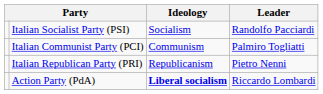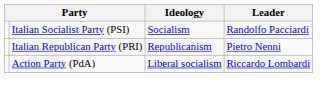- row: (78, 47)
(188, 81) bold -> (184, 64) normal
